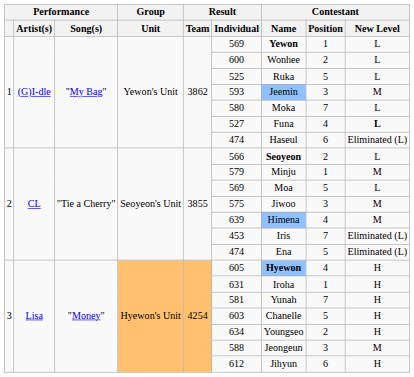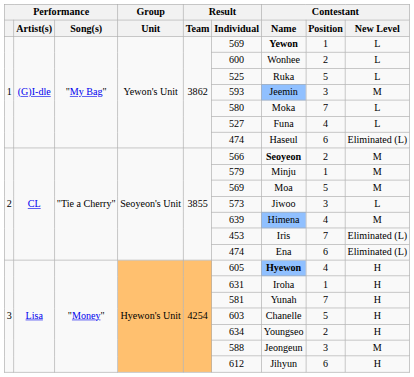(377, 124) bold -> (377, 124) normal
(377, 156) L -> (377, 156) M
(377, 188) L -> (377, 188) M
(237, 204) 575 -> (237, 204) 573
(377, 204) M -> (377, 204) L
(326, 252) 5 -> (326, 252) 6
